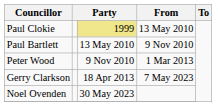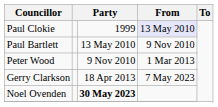(124, 28) khaki background -> (125, 28) no background
(166, 28) no background -> (167, 28) lavender background
(107, 93) normal -> (107, 93) bold
